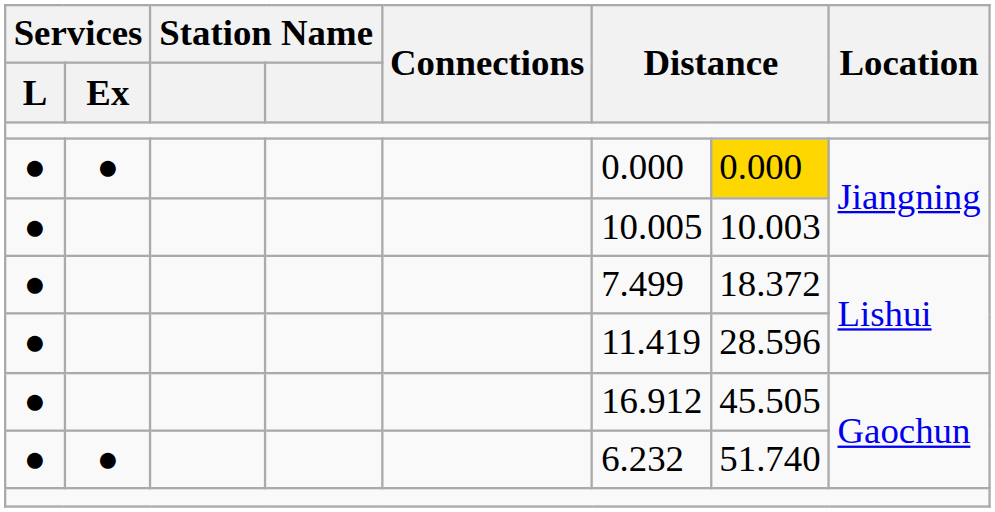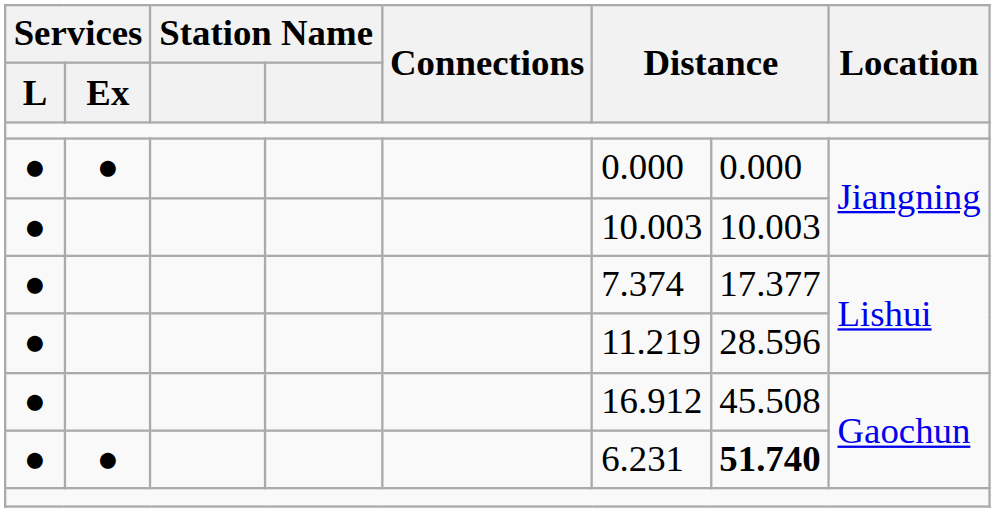(761, 167) gold background -> (761, 167) no background
(652, 225) 10.005 -> (652, 225) 10.003
(643, 284) 7.499 -> (643, 284) 7.374
(770, 284) 18.372 -> (770, 284) 17.377
(651, 342) 11.419 -> (651, 342) 11.219
(770, 400) 45.505 -> (770, 400) 45.508
(643, 459) 6.232 -> (643, 459) 6.231
(770, 459) normal -> (770, 459) bold
